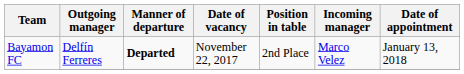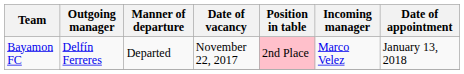(151, 53) bold -> (149, 53) normal
(285, 53) no background -> (285, 53) pink background
